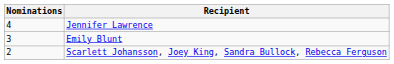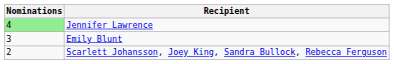(9, 25) no background -> (9, 25) lightgreen background
